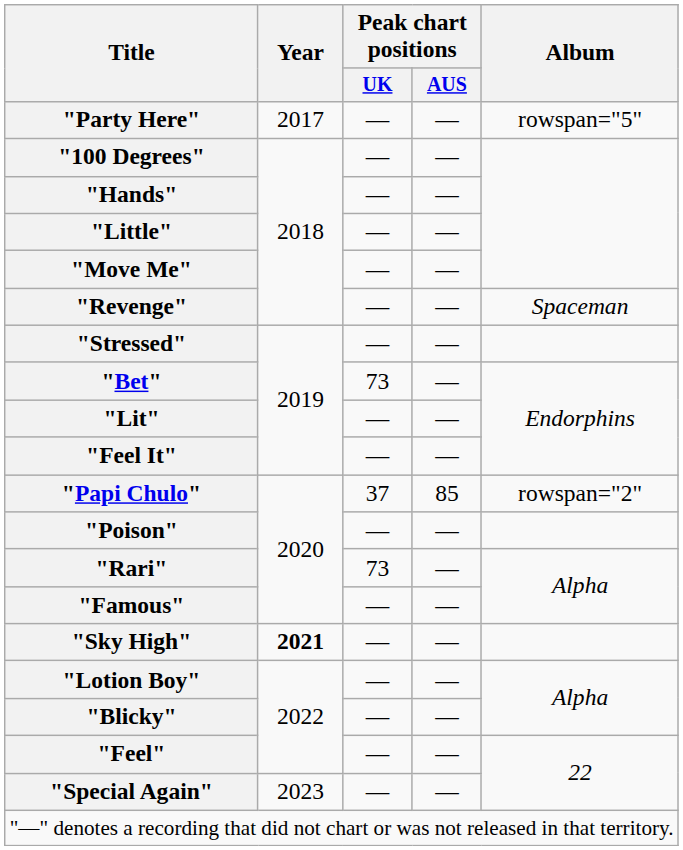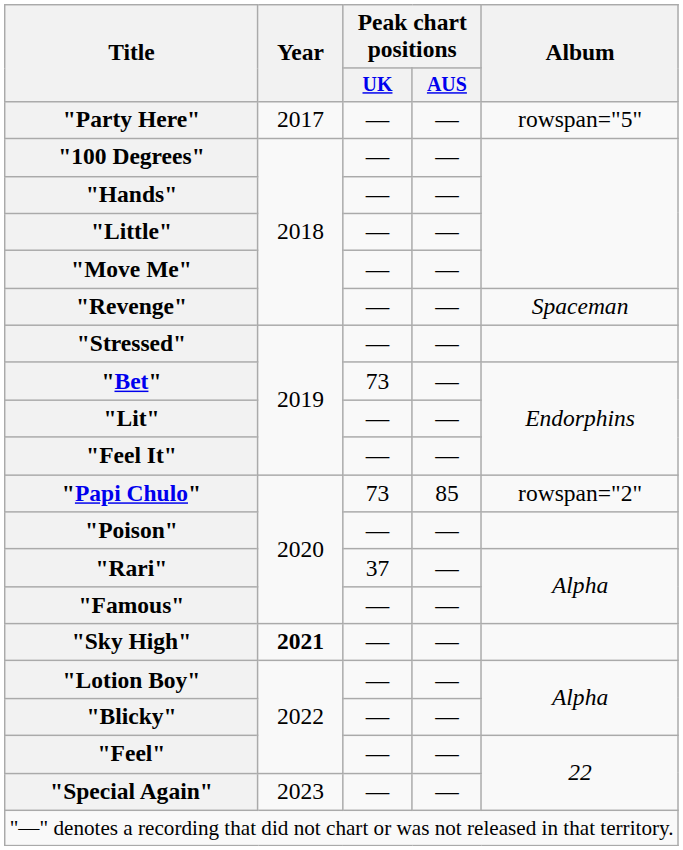(377, 492) 37 -> (377, 492) 73
(377, 567) 73 -> (377, 567) 37
